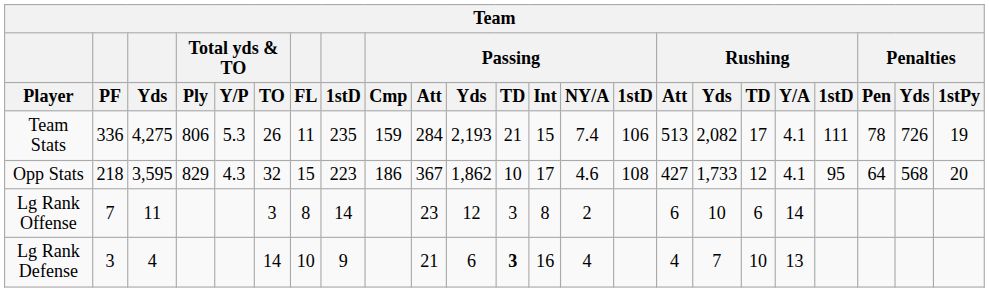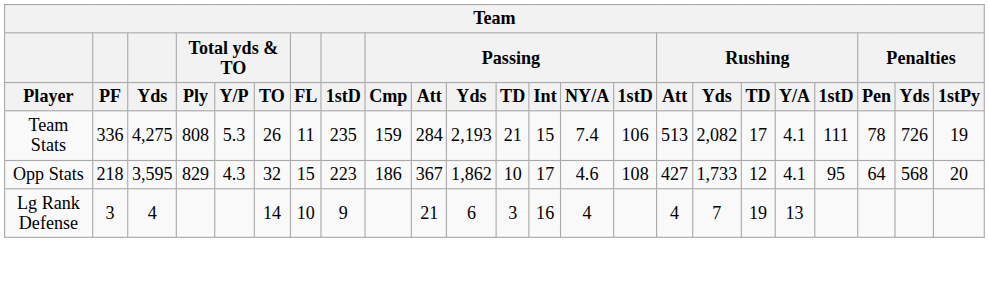(195, 135) 806 -> (195, 135) 808
- row: (48, 213)
(513, 262) bold -> (513, 213) normal
(758, 262) 10 -> (758, 213) 19
